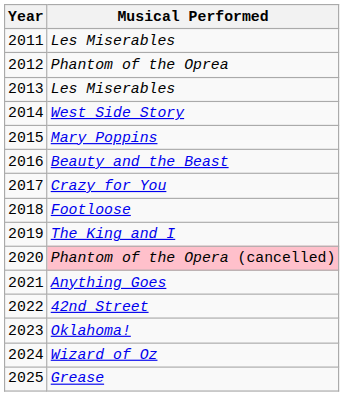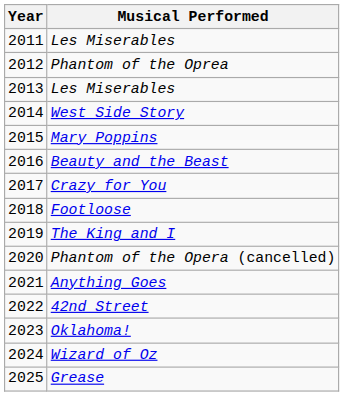(193, 258) pink background -> (193, 258) no background
